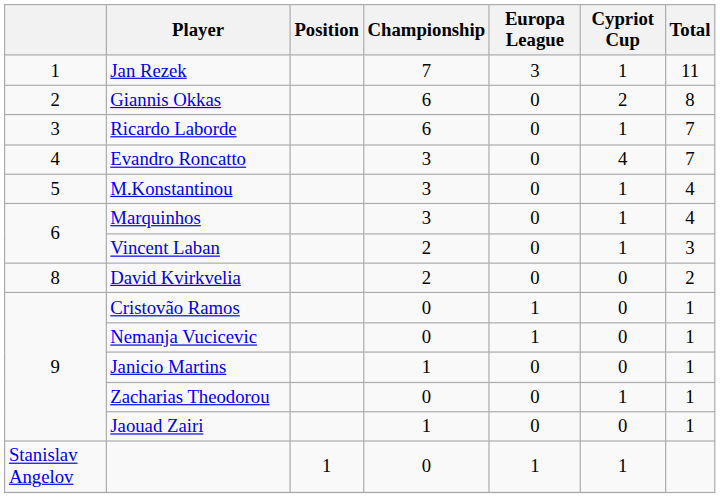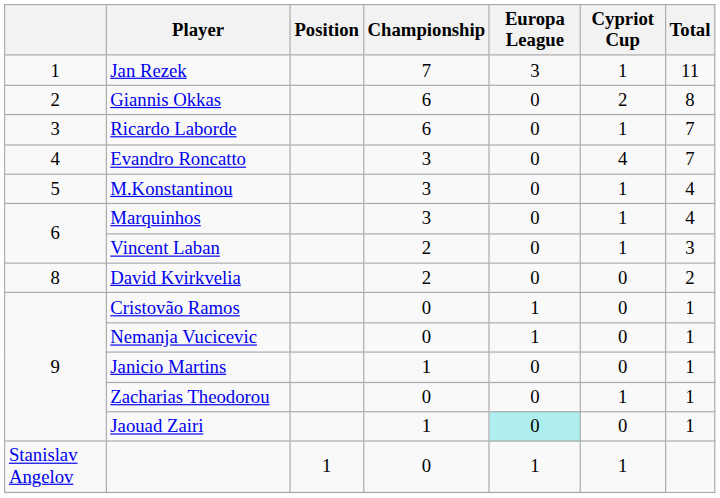(535, 426) no background -> (535, 426) paleturquoise background
